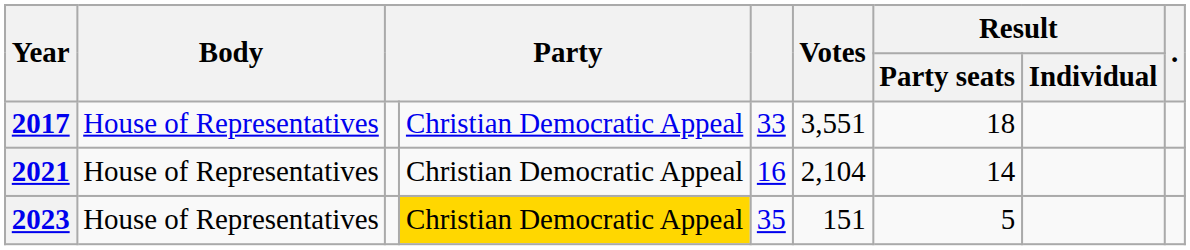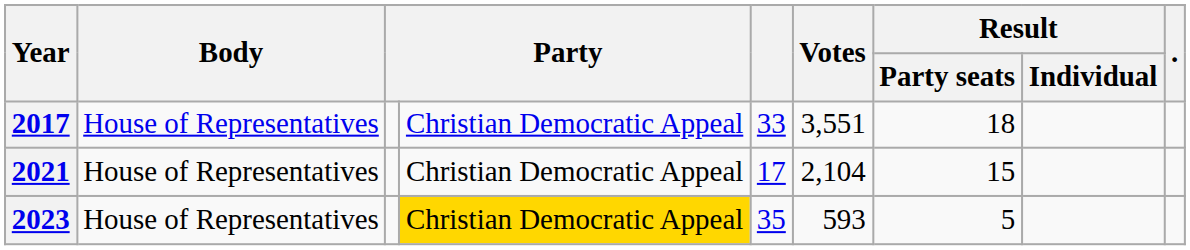(771, 171) 16 -> (771, 171) 17
(1001, 171) 14 -> (1001, 171) 15
(844, 219) 151 -> (844, 219) 593
